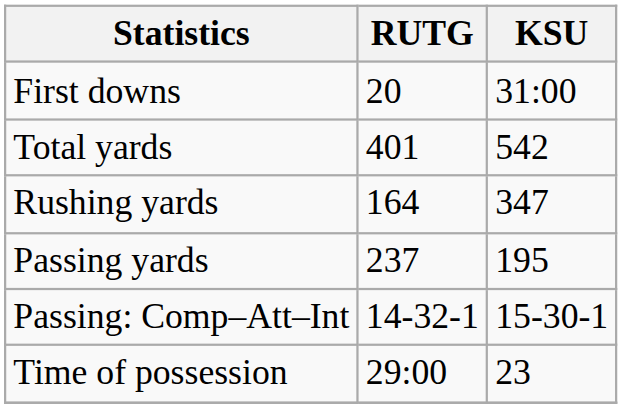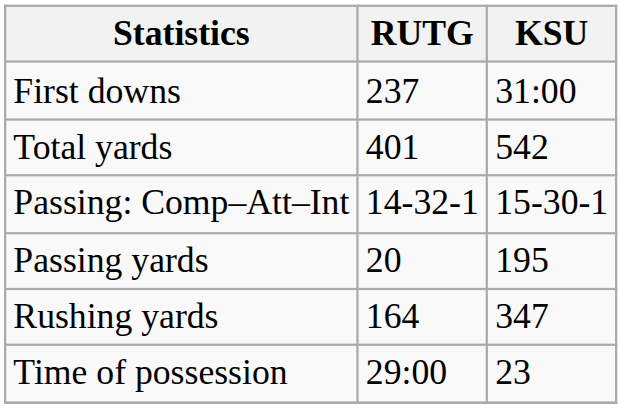(384, 90) 20 -> (393, 90) 237
rows swapped: (116, 203) <-> (181, 316)
(393, 259) 237 -> (384, 259) 20
